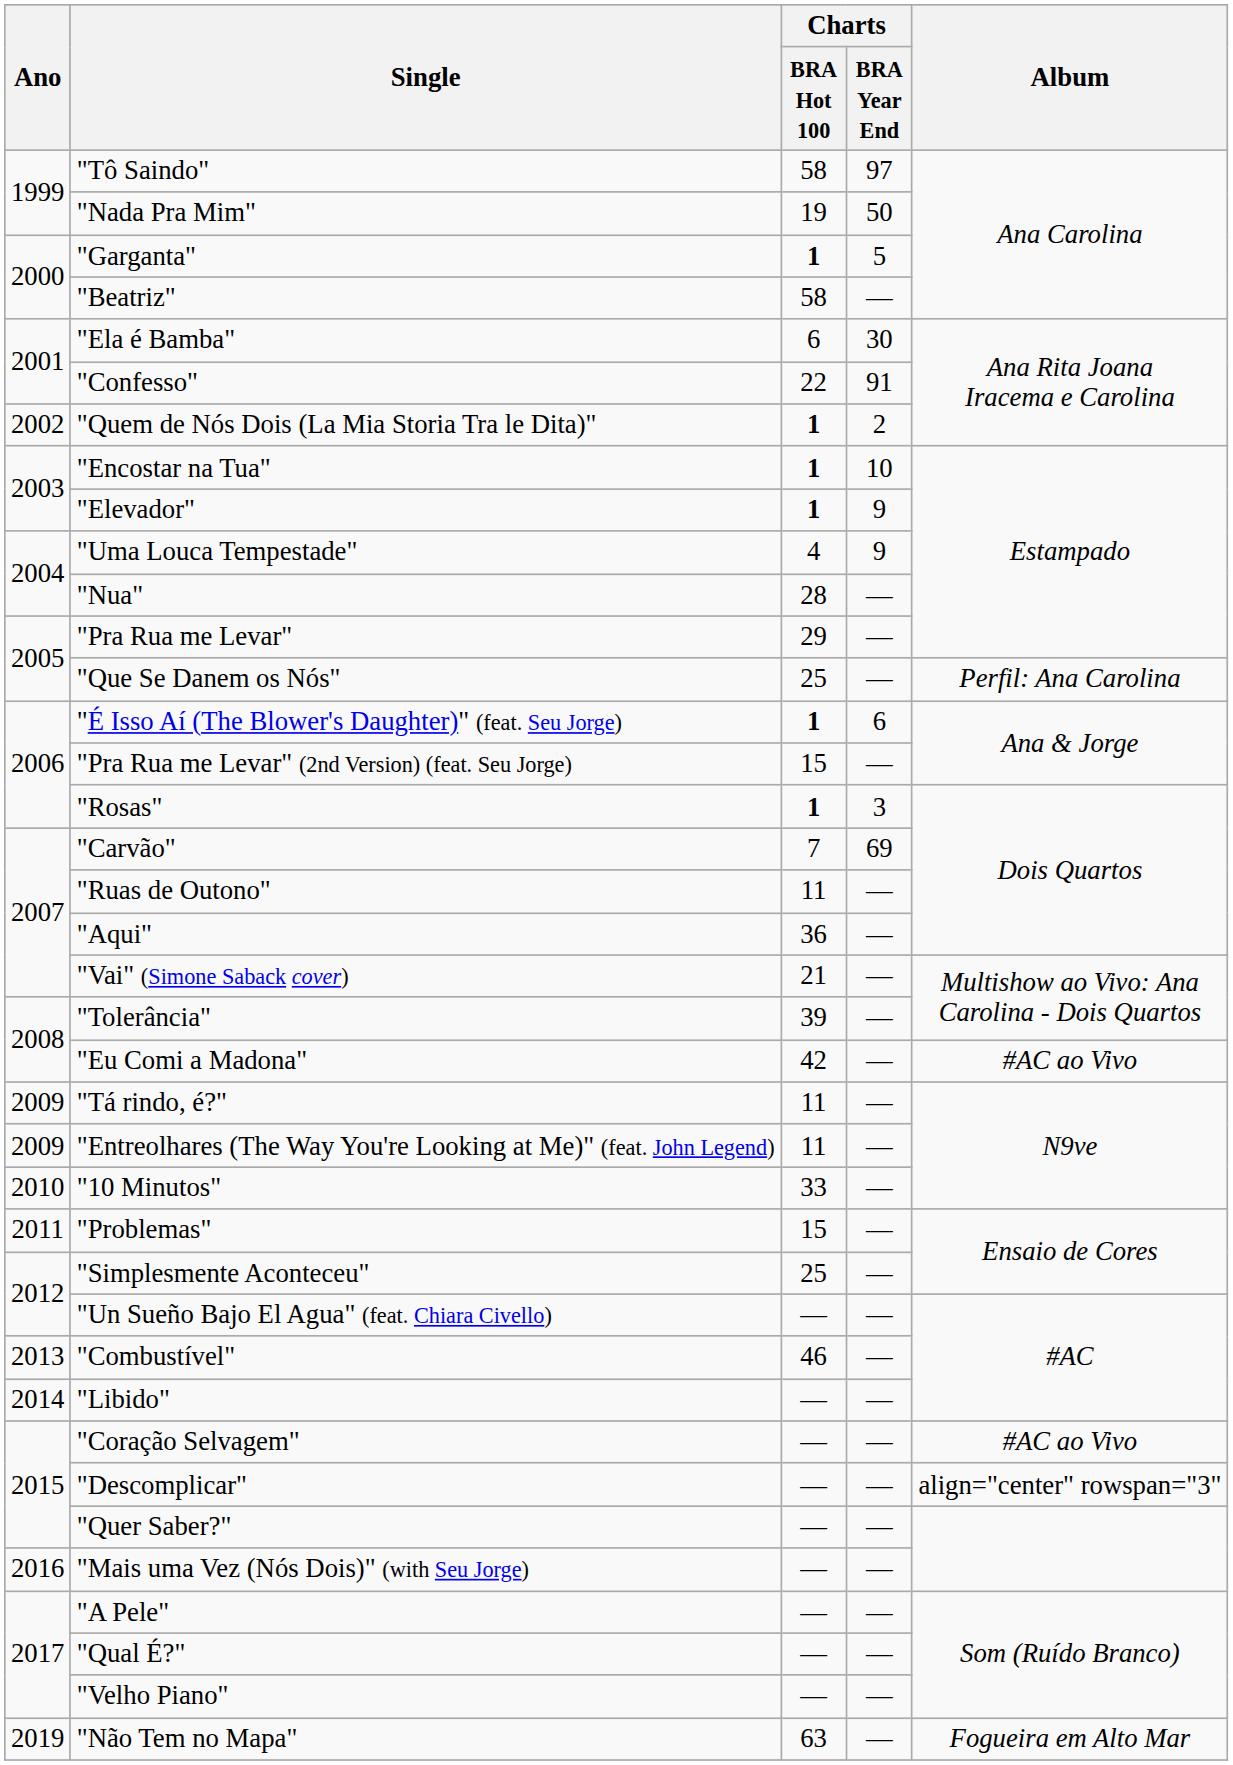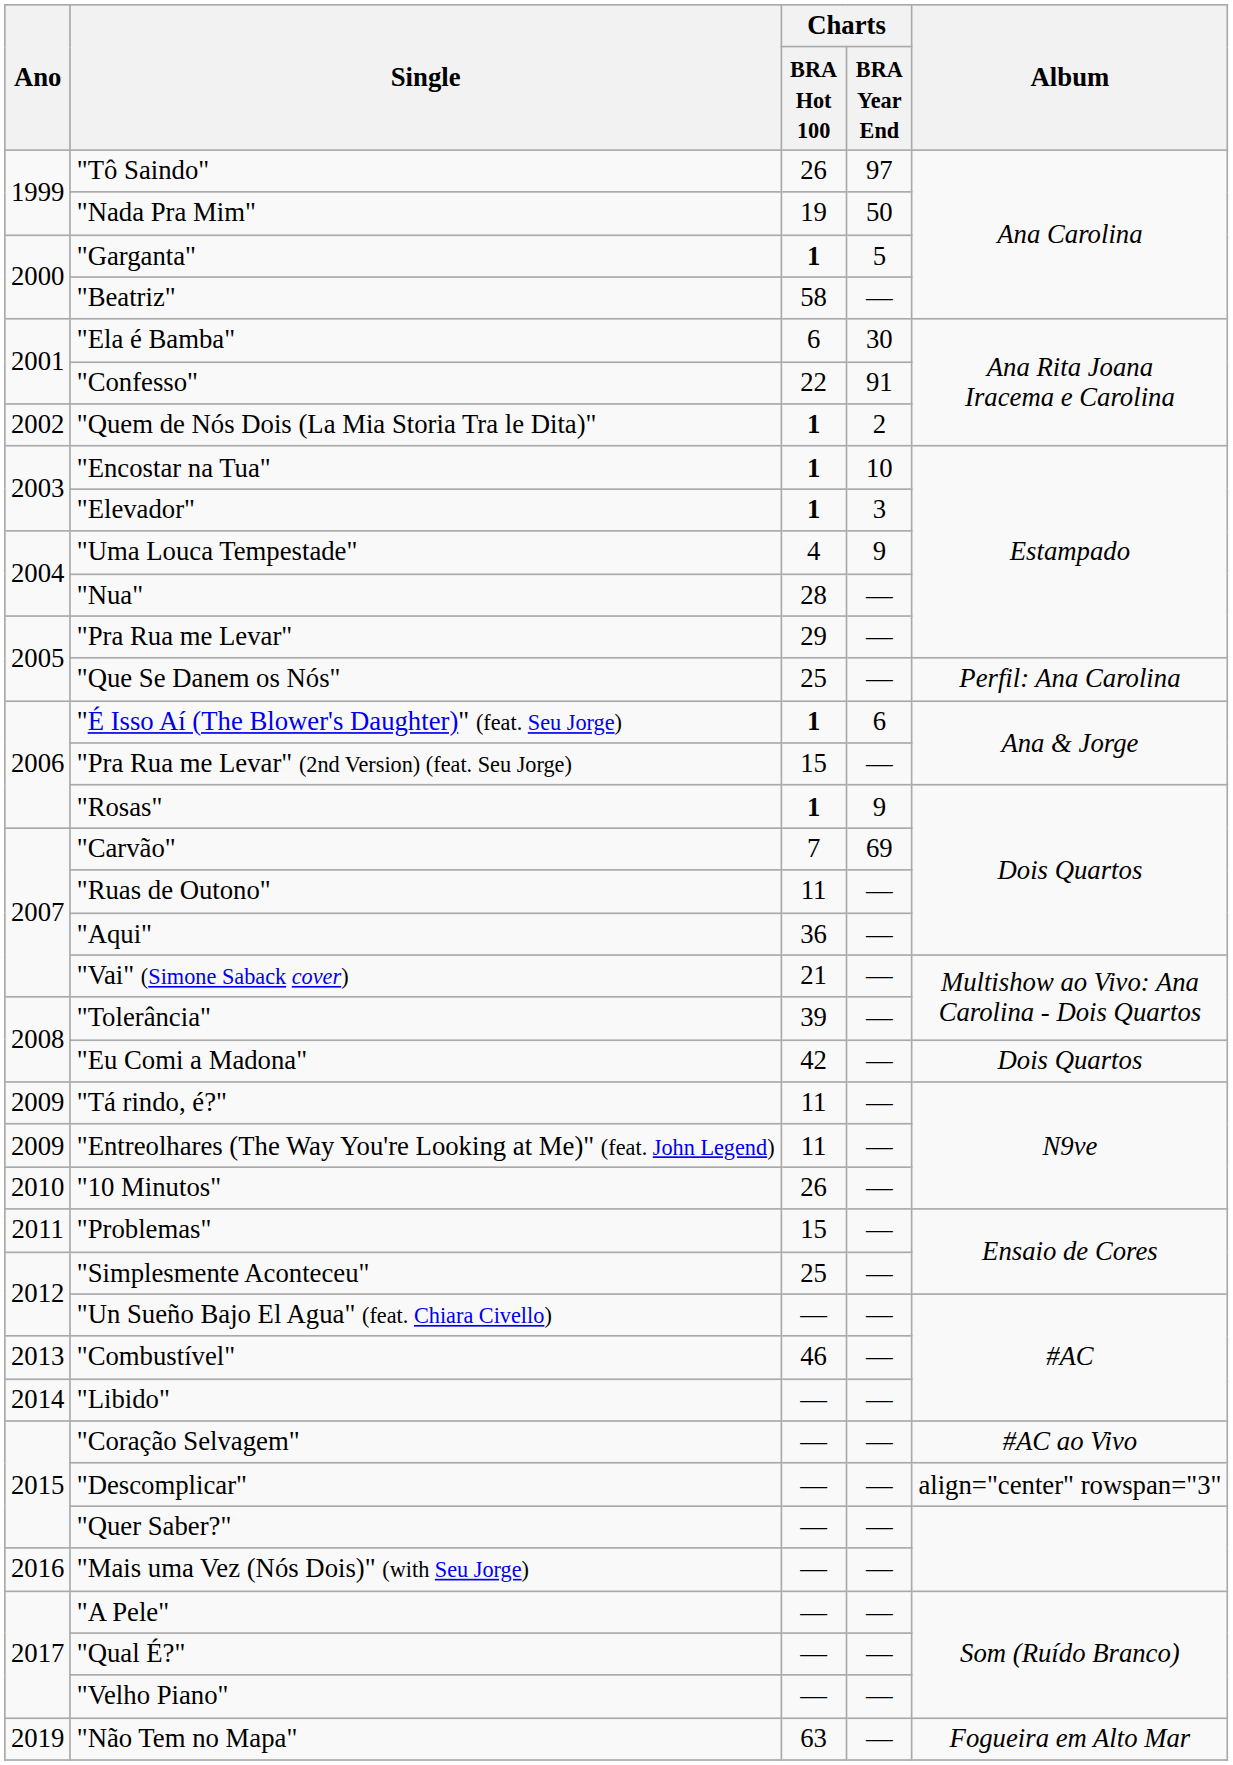(814, 170) 58 -> (814, 170) 26
(879, 509) 9 -> (879, 509) 3
(879, 806) 3 -> (879, 806) 9
(1070, 1060) #AC ao Vivo -> (1070, 1060) Dois Quartos
(814, 1187) 33 -> (814, 1187) 26
